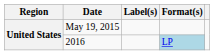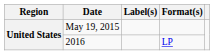(167, 42) lightblue background -> (167, 42) no background
